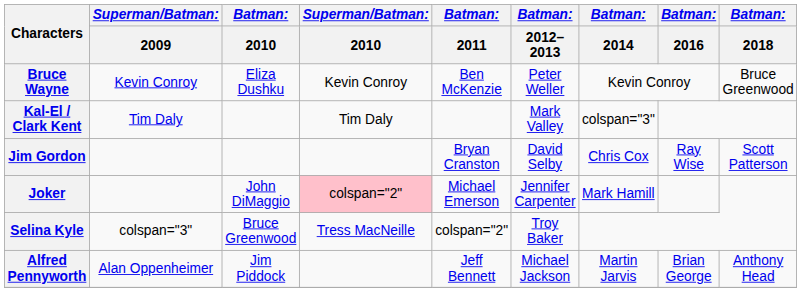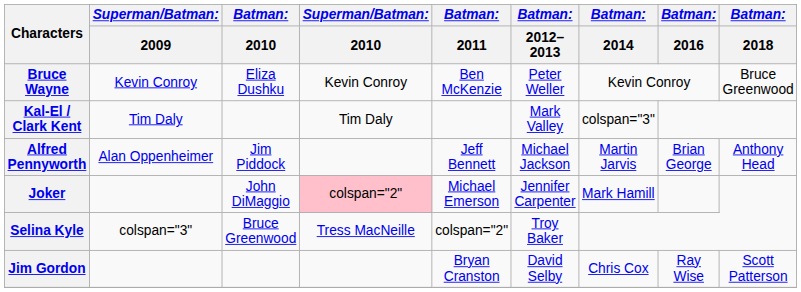rows swapped: (47, 156) <-> (47, 268)
